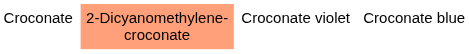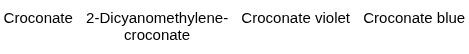(157, 26) lightsalmon background -> (157, 26) no background
